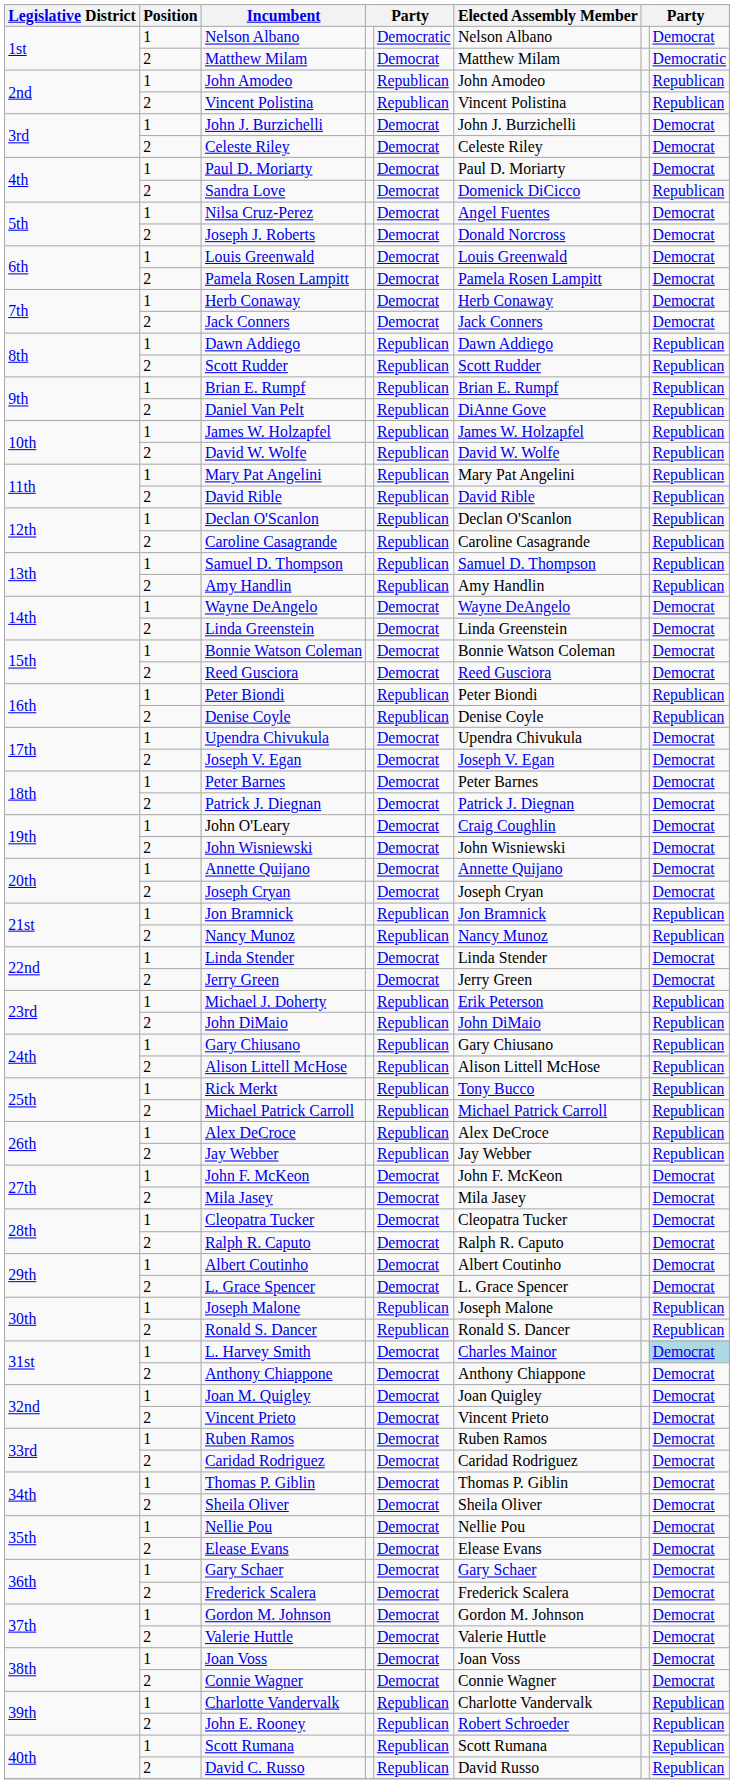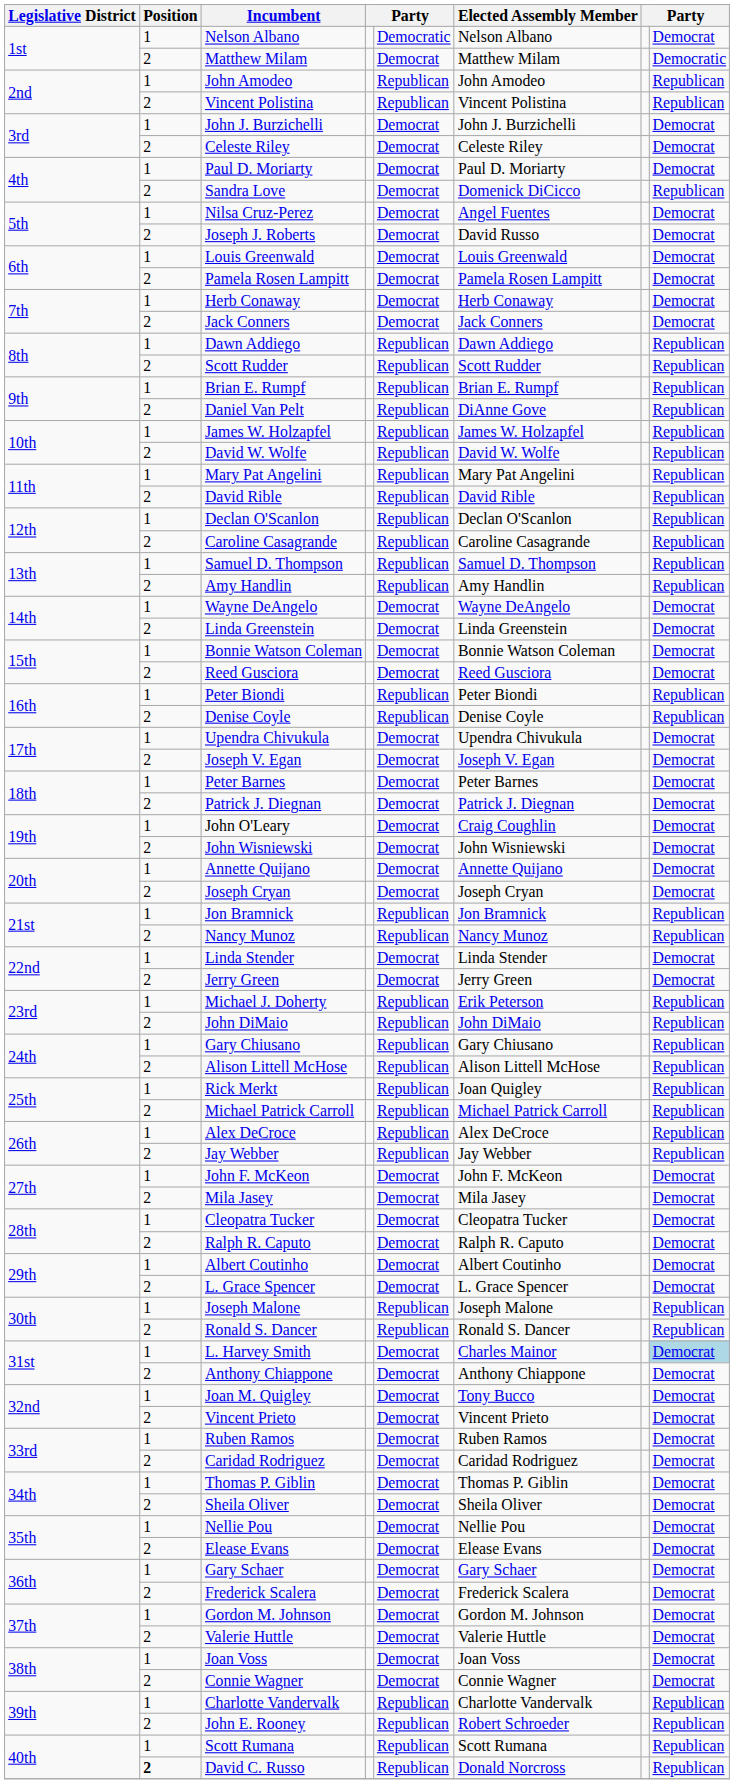(512, 234) Donald Norcross -> (499, 234) David Russo
(496, 1088) Tony Bucco -> (500, 1088) Joan Quigley
(500, 1395) Joan Quigley -> (496, 1395) Tony Bucco
(147, 1768) normal -> (147, 1768) bold
(499, 1768) David Russo -> (512, 1768) Donald Norcross
